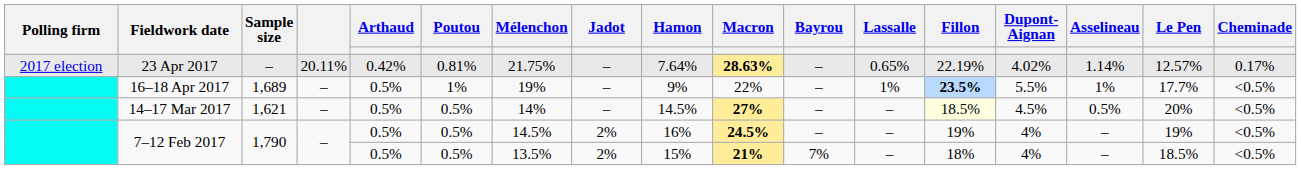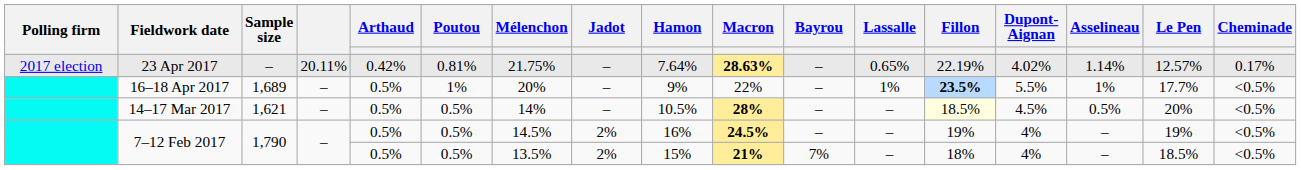(532, 87) 19% -> (532, 87) 20%
(677, 109) 14.5% -> (677, 109) 10.5%
(748, 109) 27% -> (748, 109) 28%
